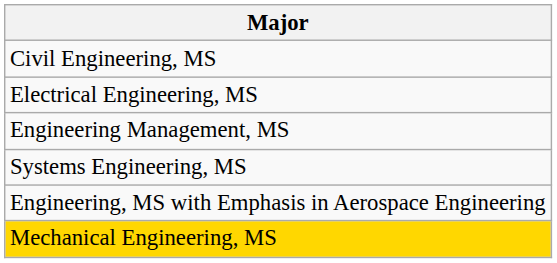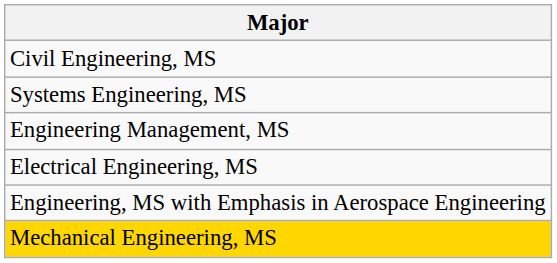(134, 94) Electrical Engineering, MS -> (128, 94) Systems Engineering, MS
(128, 166) Systems Engineering, MS -> (134, 166) Electrical Engineering, MS
